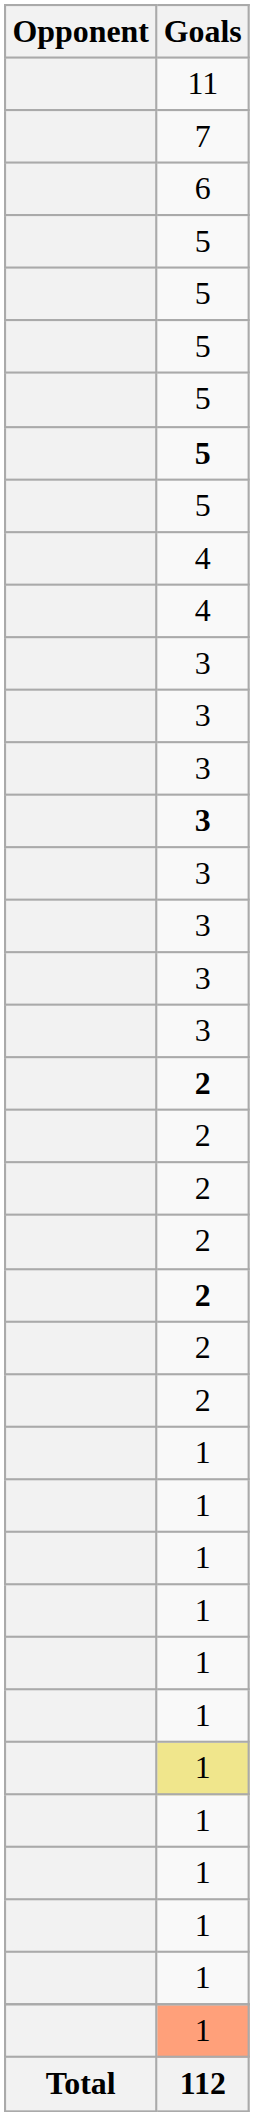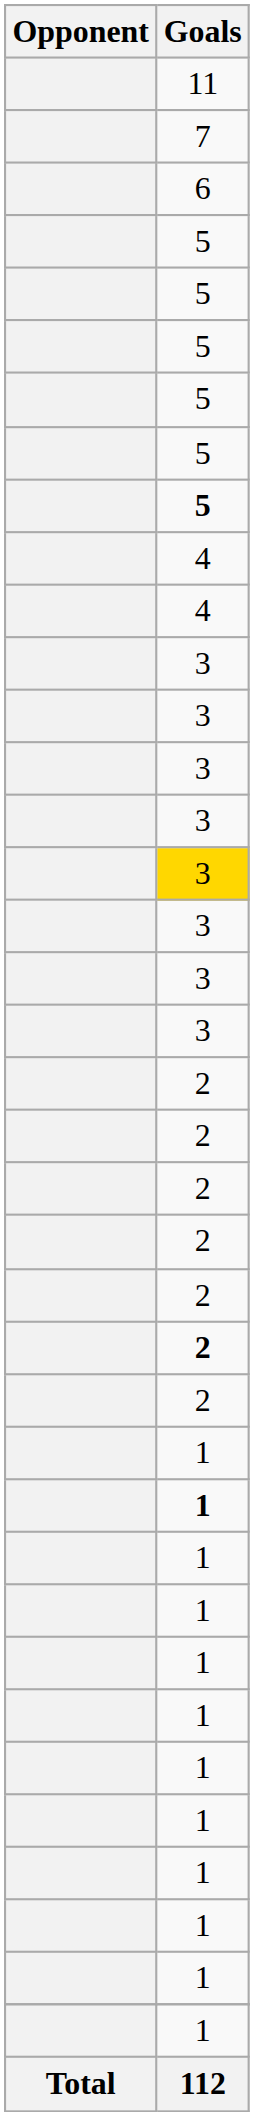(203, 452) bold -> (203, 452) normal
(203, 504) normal -> (203, 504) bold
(203, 820) bold -> (203, 820) normal
(203, 873) no background -> (203, 873) gold background
(203, 1083) bold -> (203, 1083) normal
(203, 1294) bold -> (203, 1294) normal
(203, 1346) normal -> (203, 1346) bold
(203, 1504) normal -> (203, 1504) bold
(203, 1767) khaki background -> (203, 1767) no background
(203, 2030) lightsalmon background -> (203, 2030) no background
